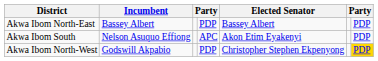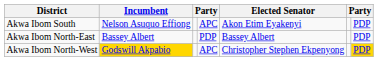rows swapped: (41, 37) <-> (51, 24)
(136, 50) no background -> (136, 50) gold background
(208, 50) PDP -> (208, 50) APC
